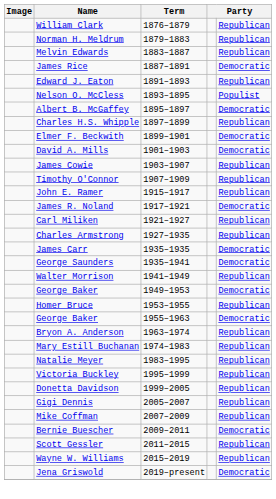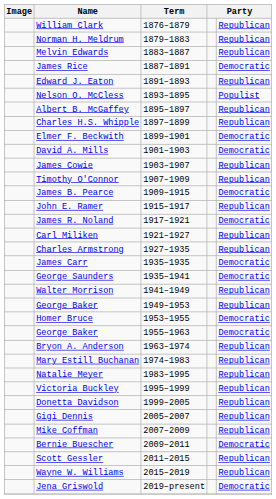(244, 109) Democratic -> (244, 109) Republican
+ row: (75, 193)
(244, 291) Democratic -> (244, 305) Republican
(244, 305) Republican -> (244, 319) Democratic
